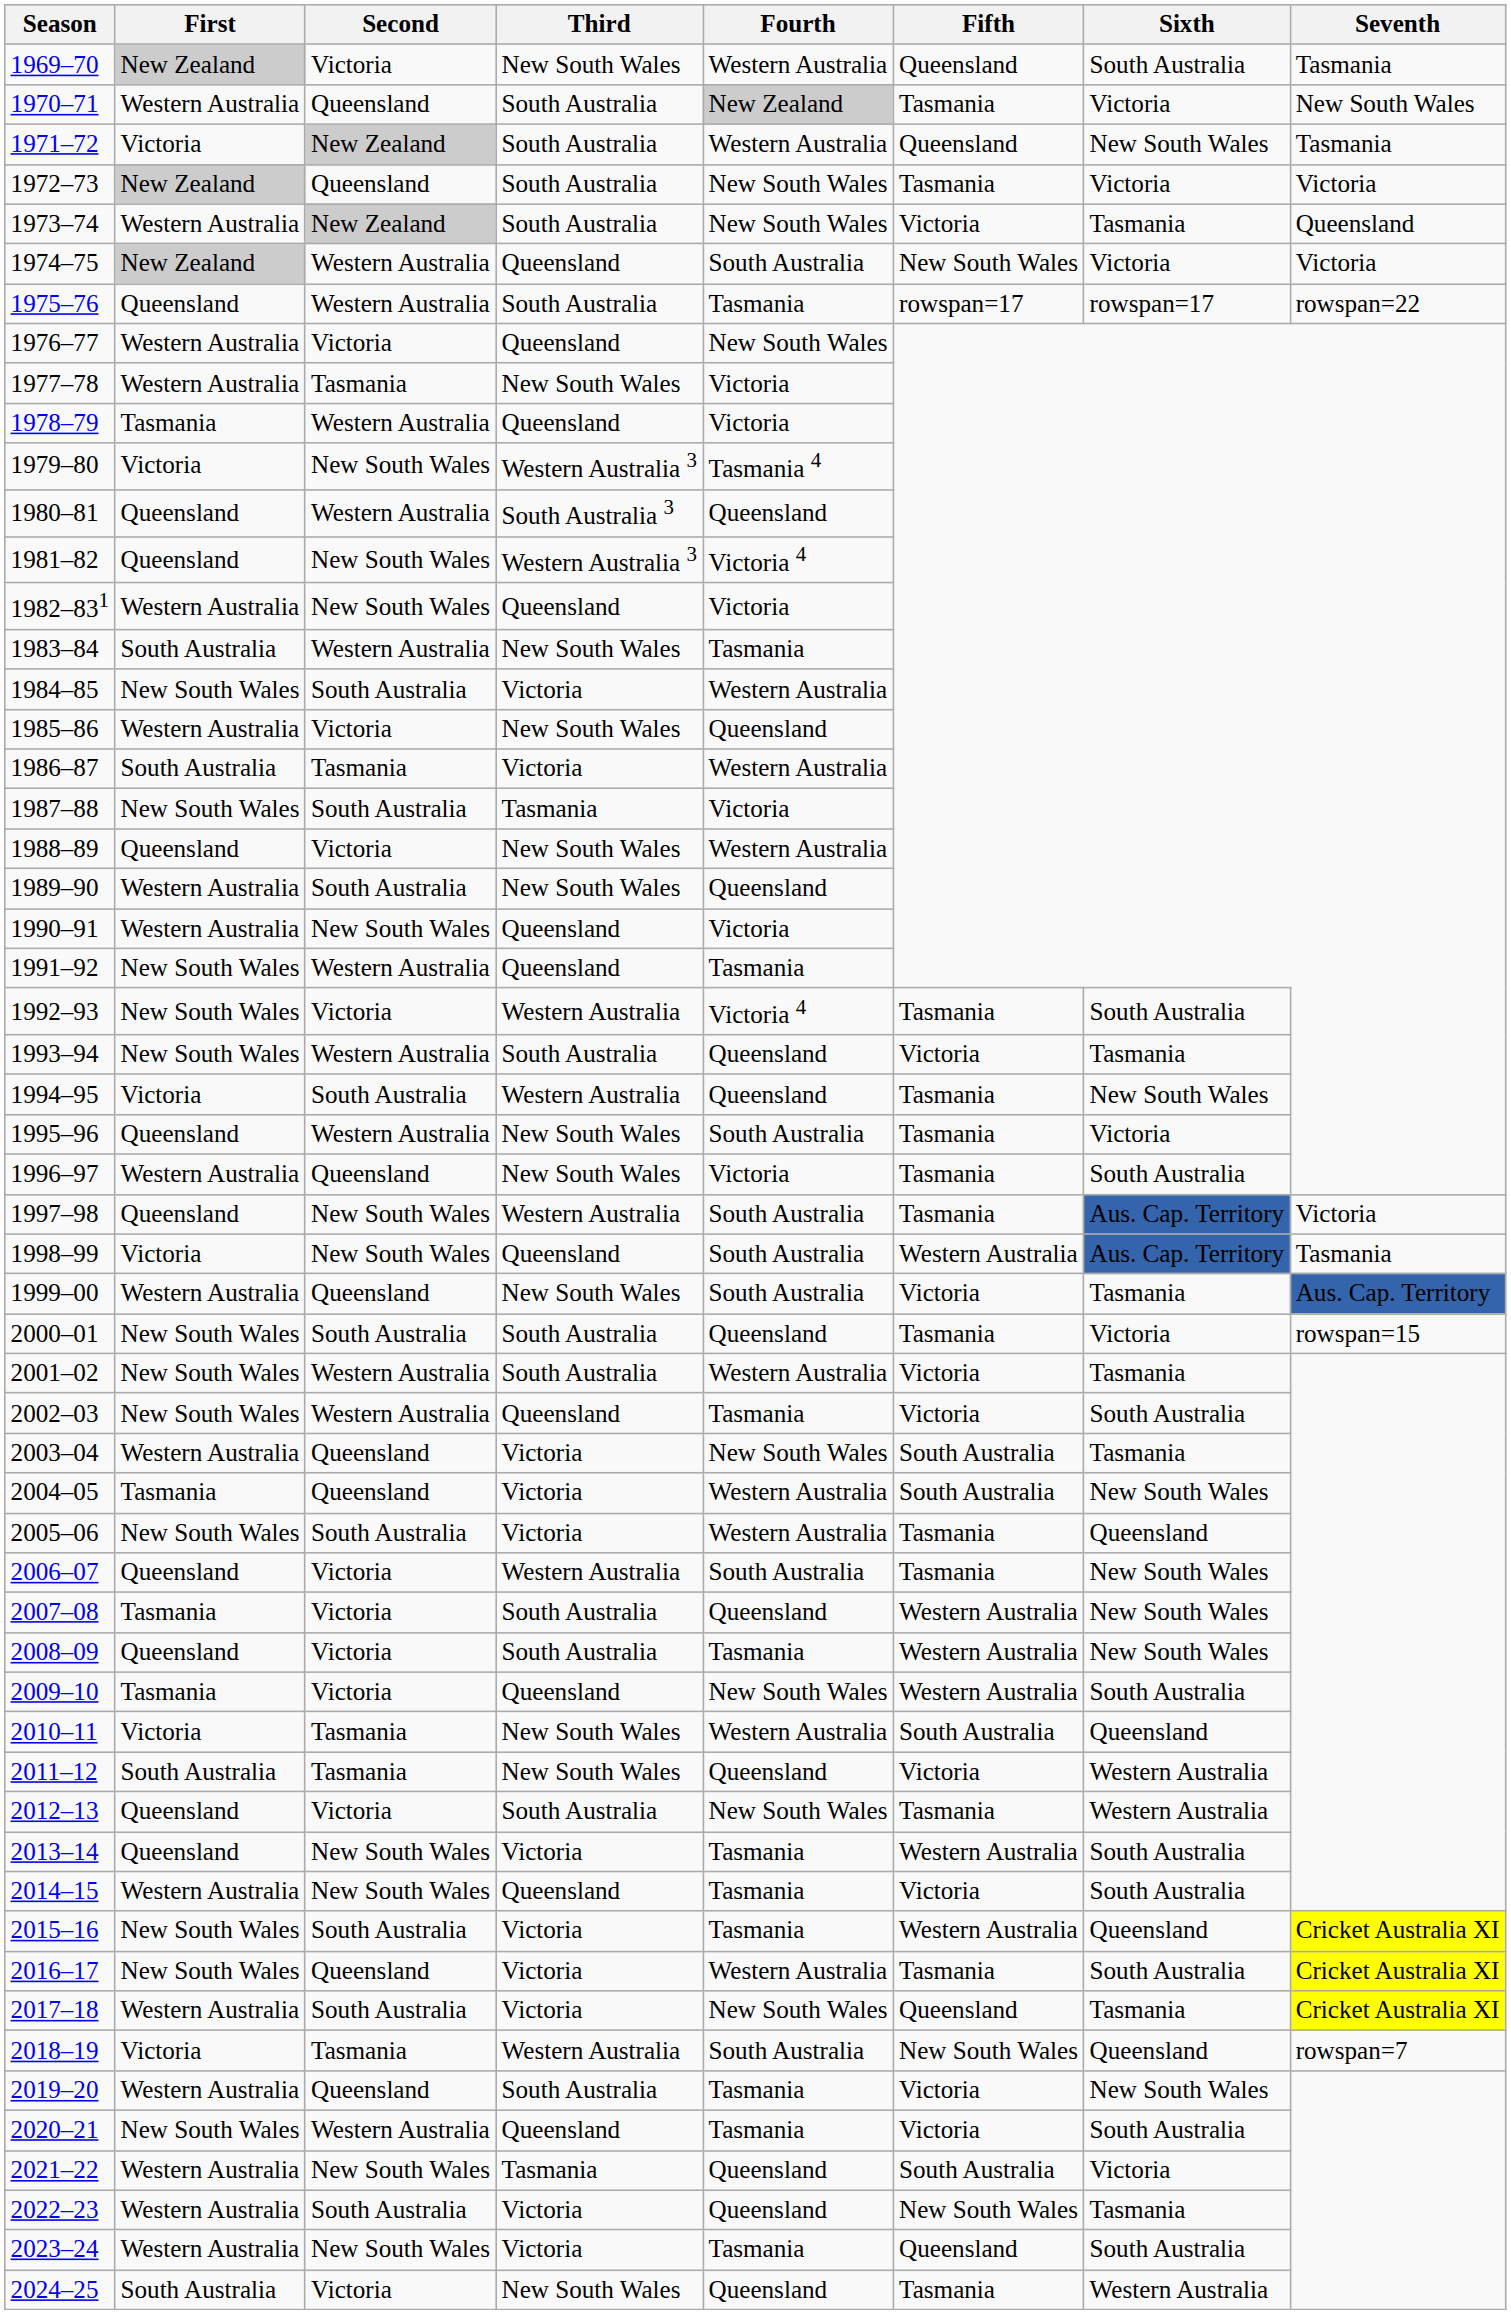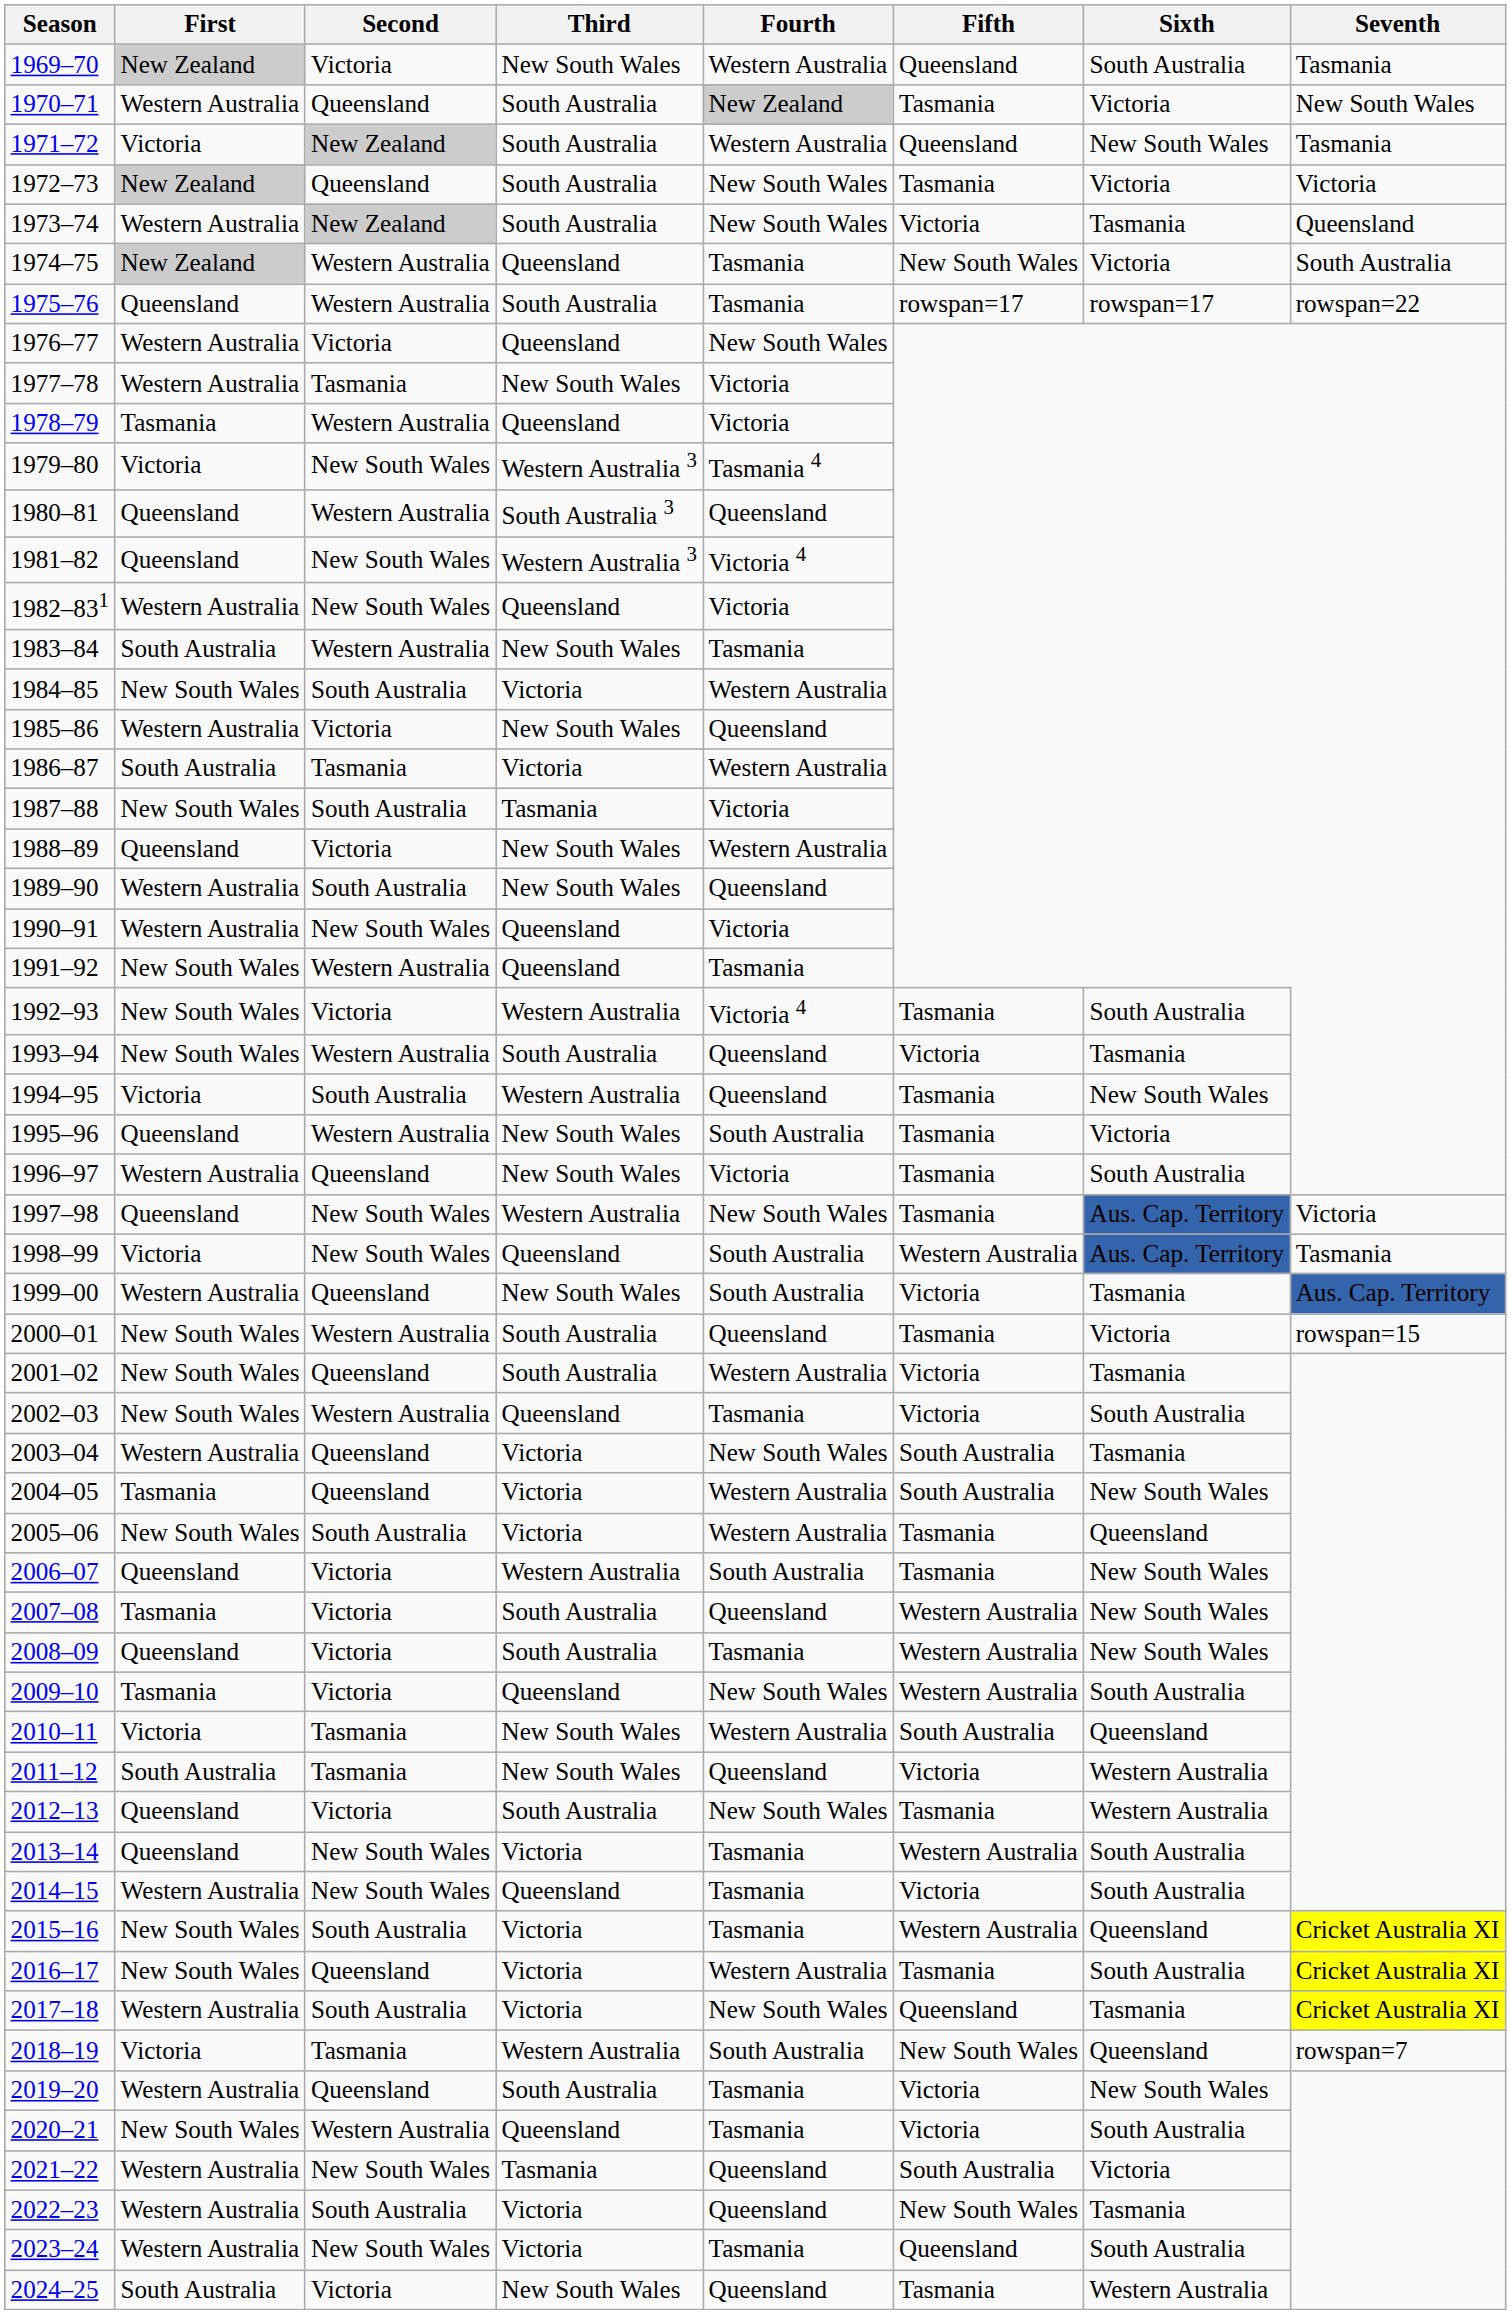(786, 263) South Australia -> (757, 263) Tasmania
(1336, 263) Victoria -> (1373, 263) South Australia
(786, 1213) South Australia -> (798, 1213) New South Wales
(389, 1333) South Australia -> (400, 1333) Western Australia
(400, 1373) Western Australia -> (370, 1373) Queensland
